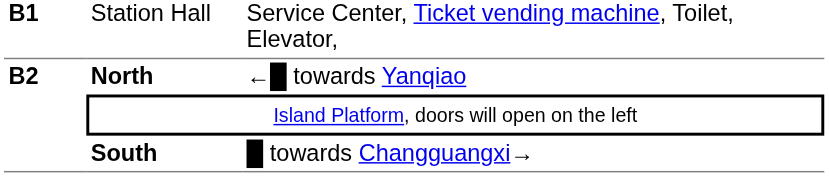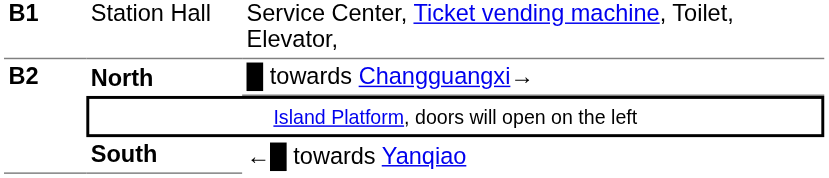(356, 76) ←█ towards Yanqiao -> (390, 76) █ towards Changguangxi→
(390, 153) █ towards Changguangxi→ -> (356, 155) ←█ towards Yanqiao
